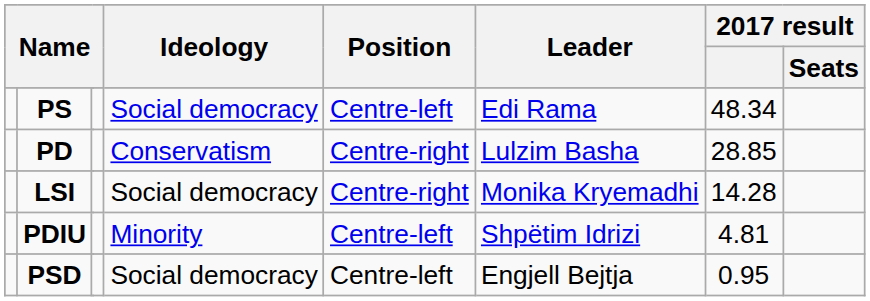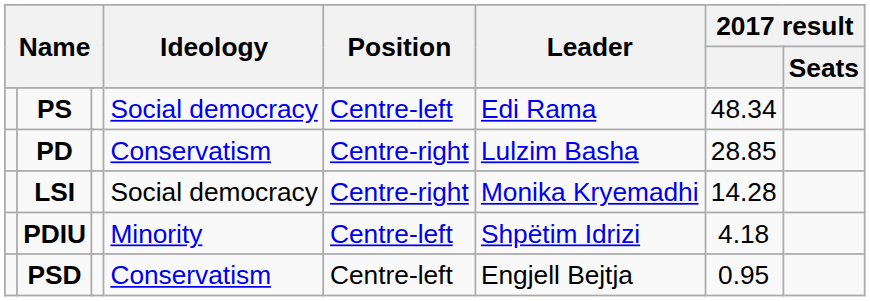(744, 234) 4.81 -> (744, 234) 4.18
(214, 276) Social democracy -> (191, 276) Conservatism
